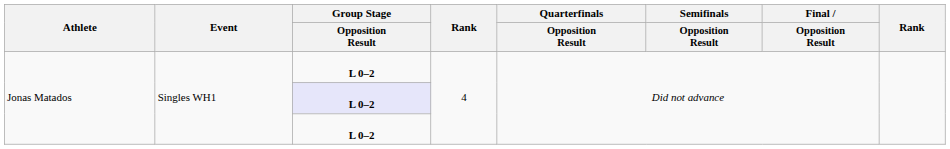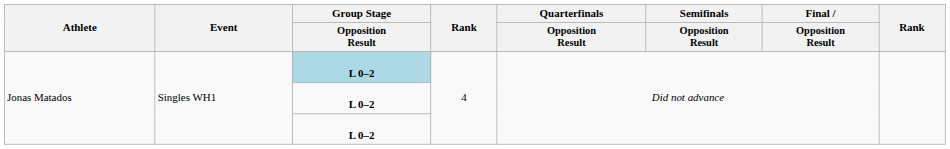(362, 74) no background -> (362, 74) lightblue background
(362, 105) lavender background -> (362, 105) no background
